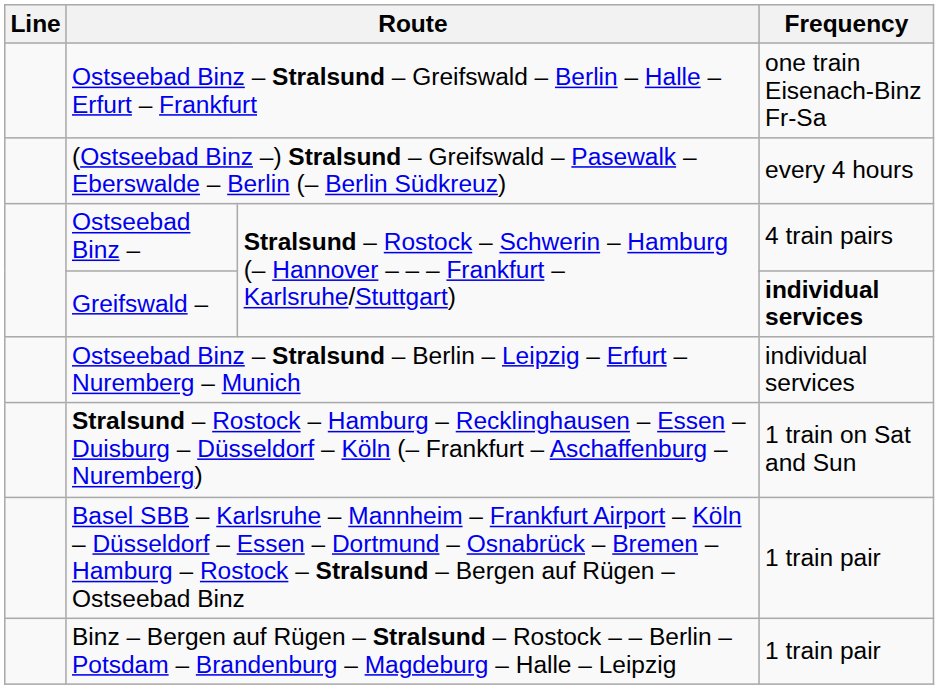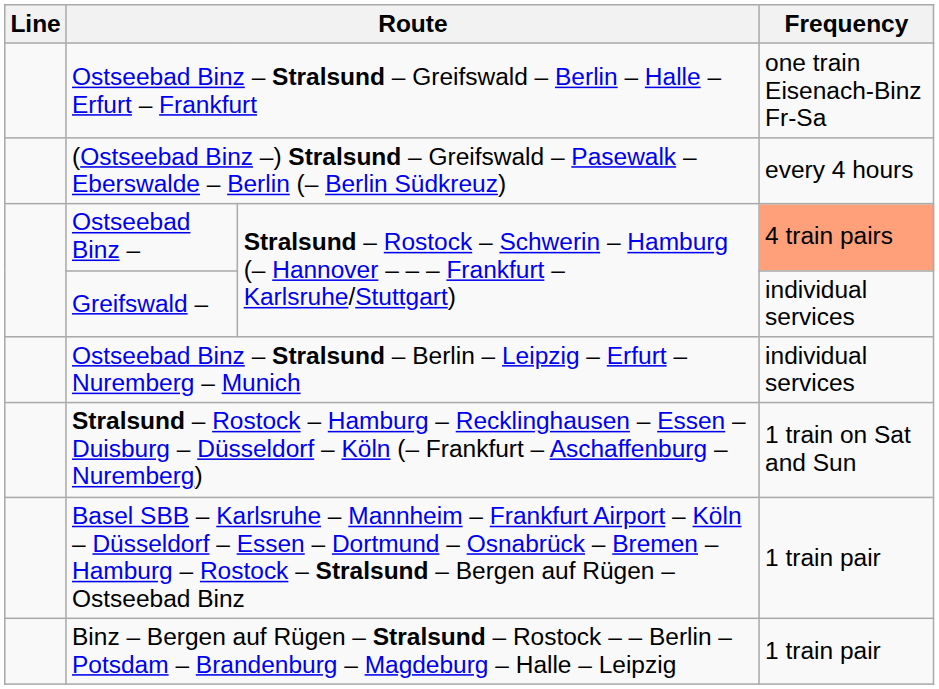(829, 236) no background -> (829, 236) lightsalmon background
(822, 303) bold -> (816, 303) normal
